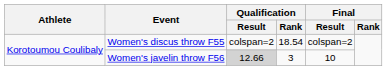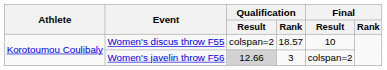(291, 43) 18.54 -> (291, 43) 18.57
(330, 43) colspan=2 -> (330, 43) 10
(330, 58) 10 -> (330, 58) colspan=2
